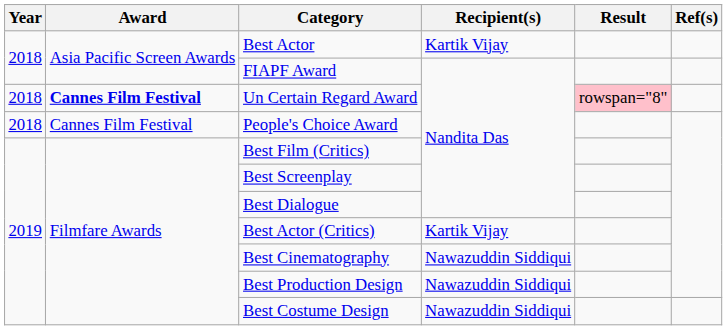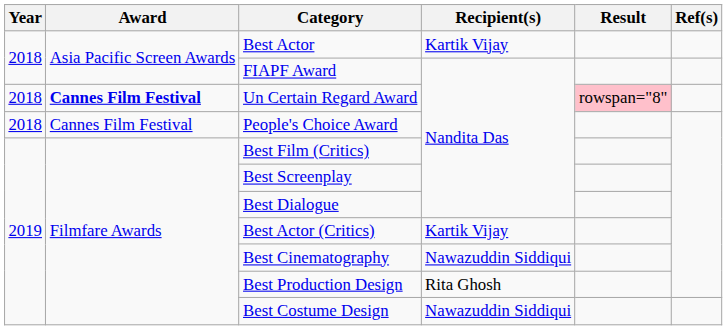(498, 284) Nawazuddin Siddiqui -> (463, 284) Rita Ghosh
